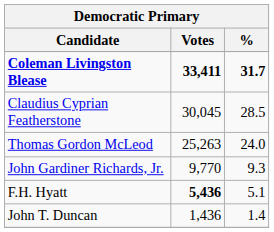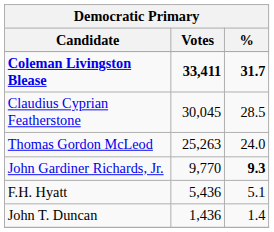(257, 168) normal -> (257, 168) bold
(205, 191) bold -> (205, 191) normal
